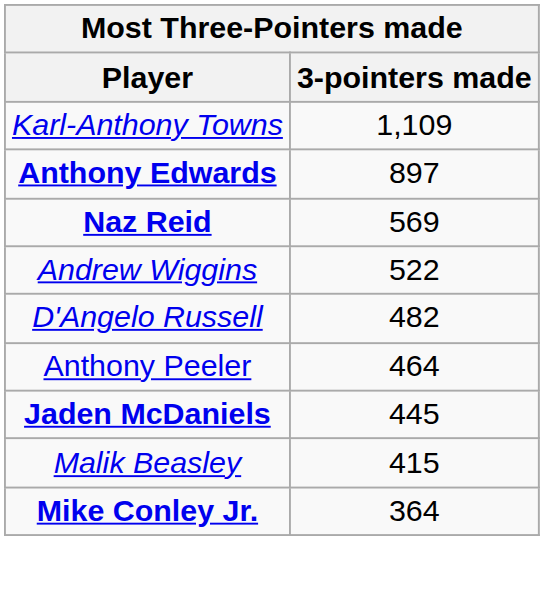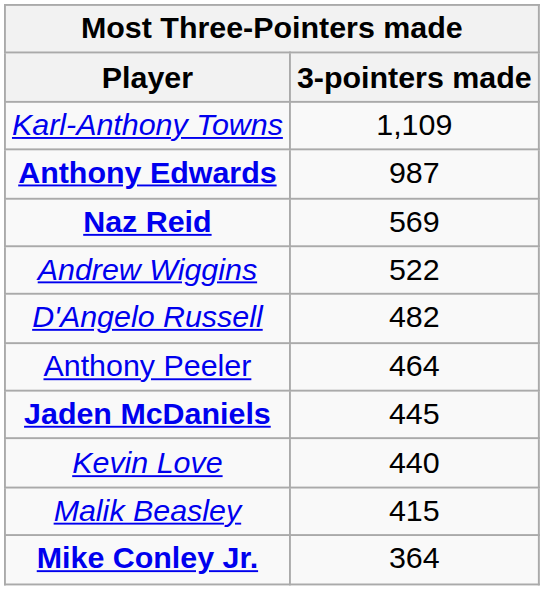(414, 173) 897 -> (414, 173) 987
+ row: (147, 462)
